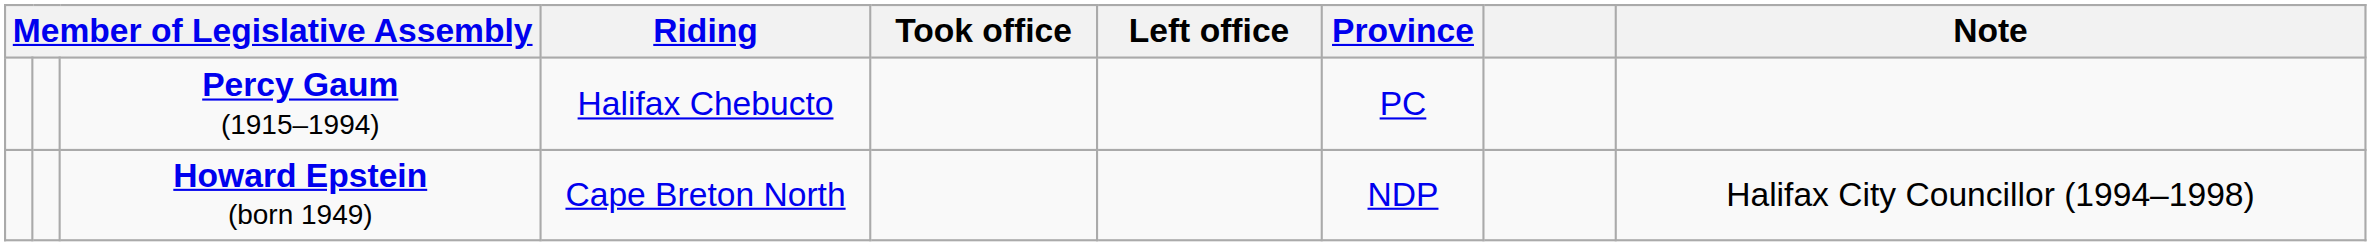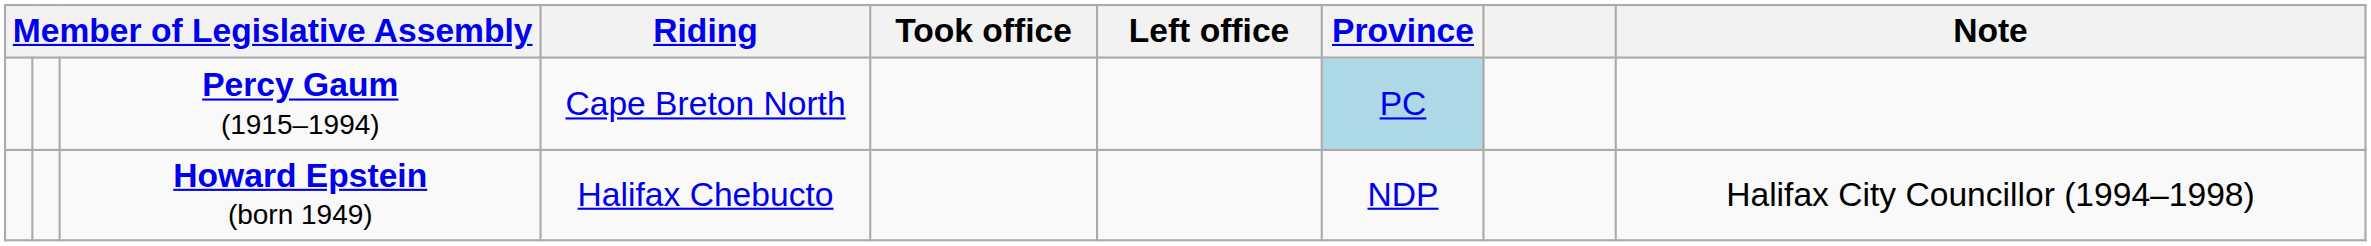(706, 103) Halifax Chebucto -> (706, 103) Cape Breton North
(1403, 103) no background -> (1403, 103) lightblue background
(706, 194) Cape Breton North -> (706, 194) Halifax Chebucto
